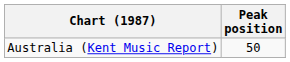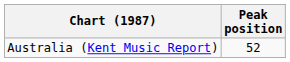(253, 48) 50 -> (253, 48) 52
